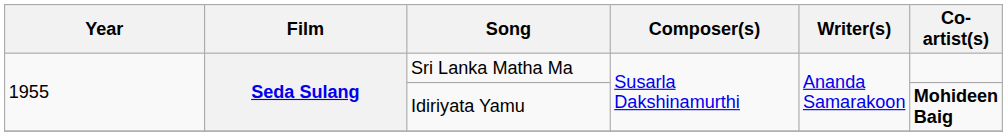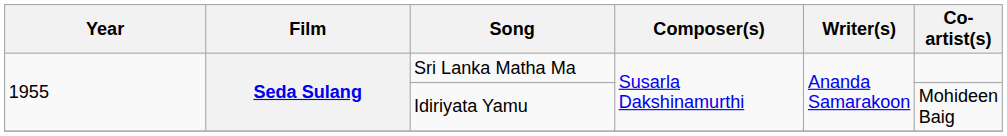(956, 106) bold -> (958, 106) normal
